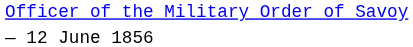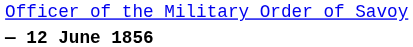(79, 38) normal -> (79, 38) bold
